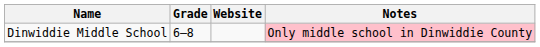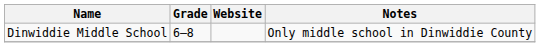(400, 33) pink background -> (400, 33) no background
